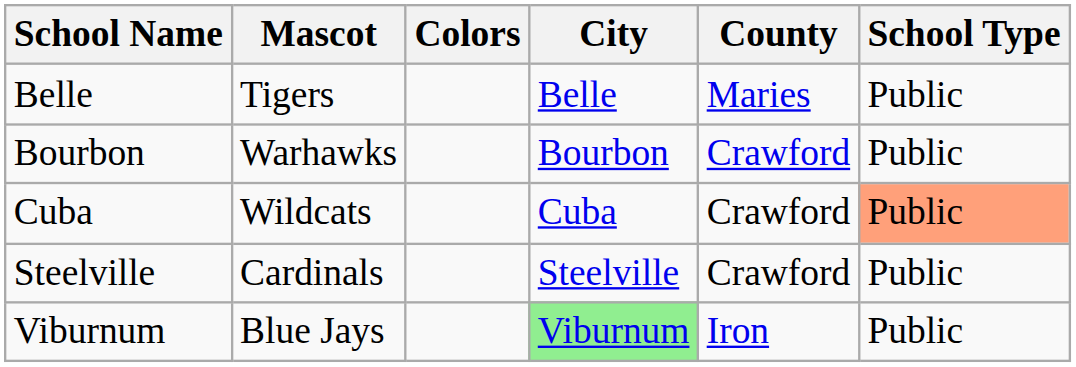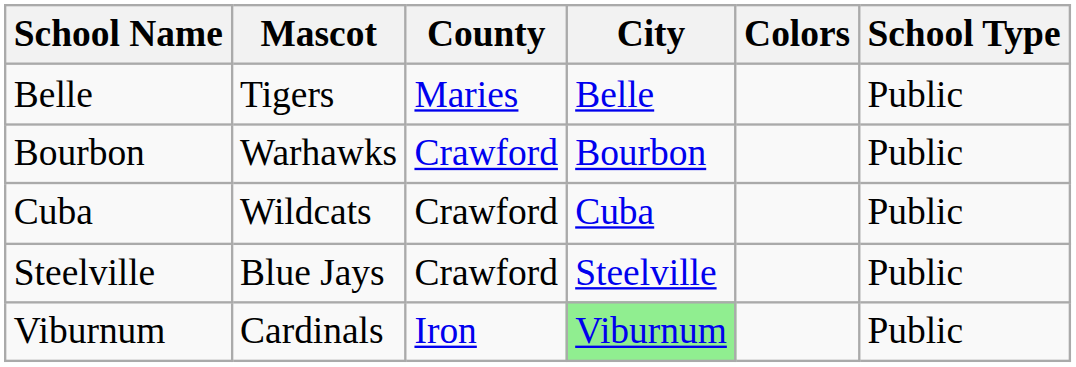columns swapped: (467, 34) <-> (778, 34)
(915, 212) lightsalmon background -> (915, 212) no background
(312, 271) Cardinals -> (312, 271) Blue Jays
(312, 331) Blue Jays -> (312, 331) Cardinals
